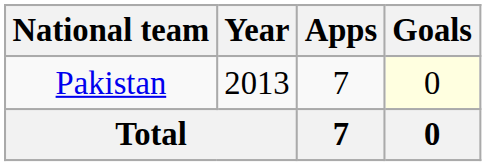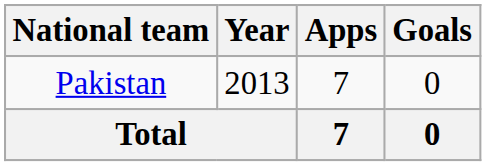(432, 82) lightyellow background -> (432, 82) no background
